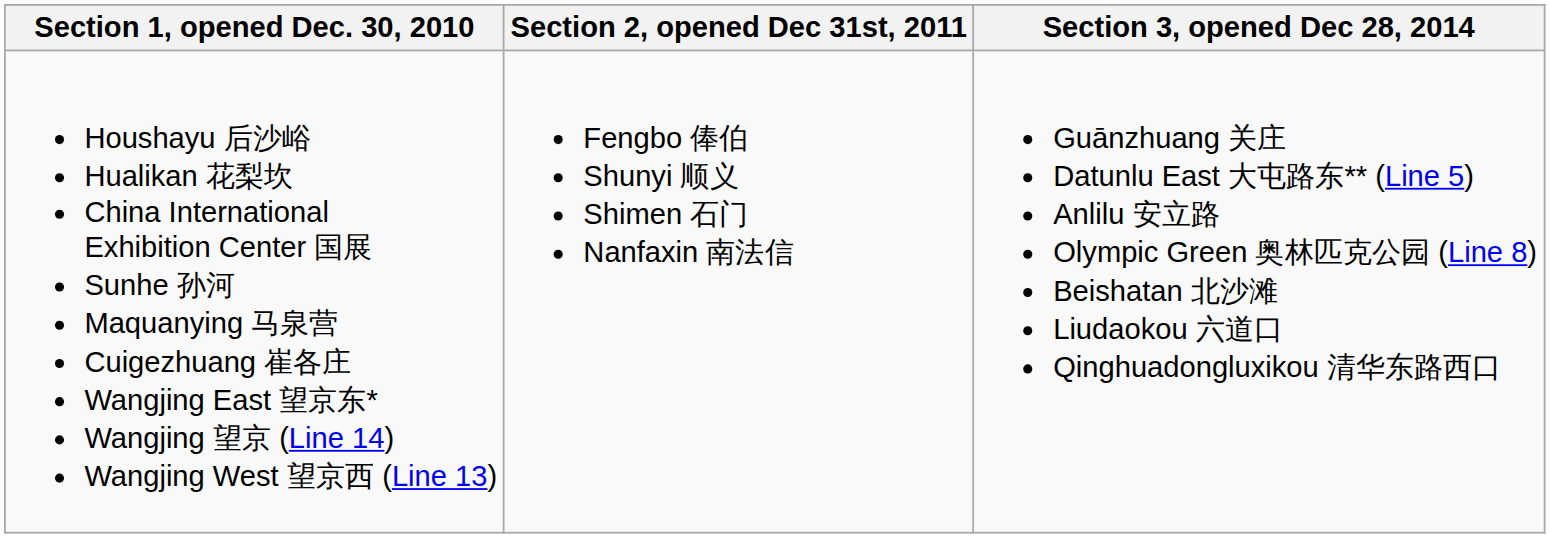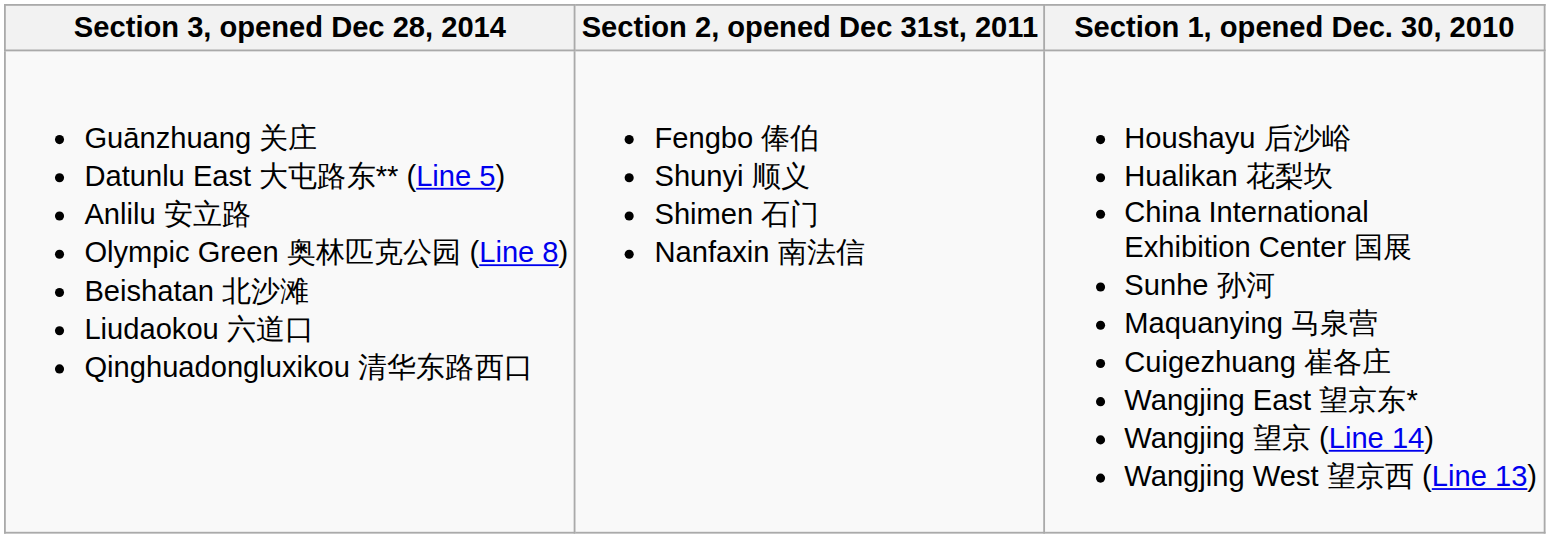columns swapped: (254, 27) <-> (1259, 27)
